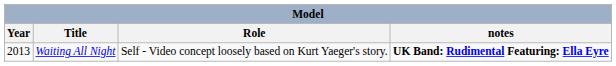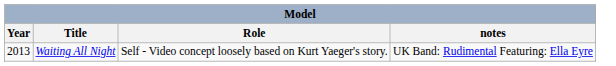(501, 52) bold -> (493, 52) normal
